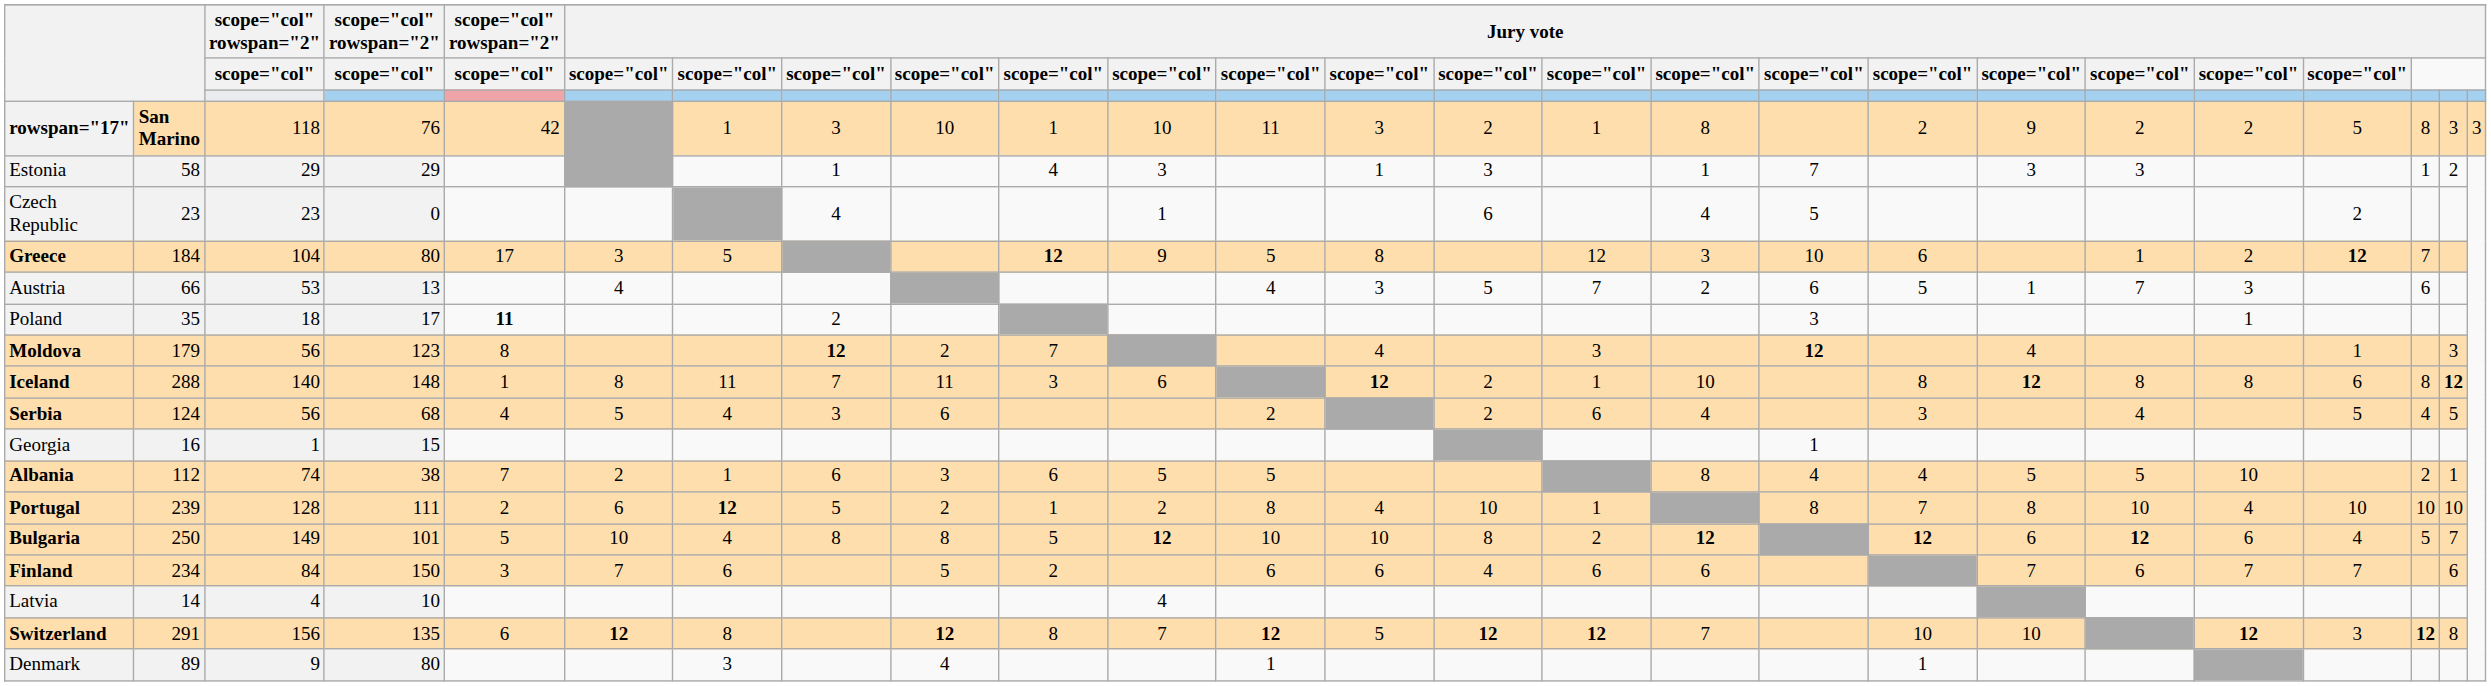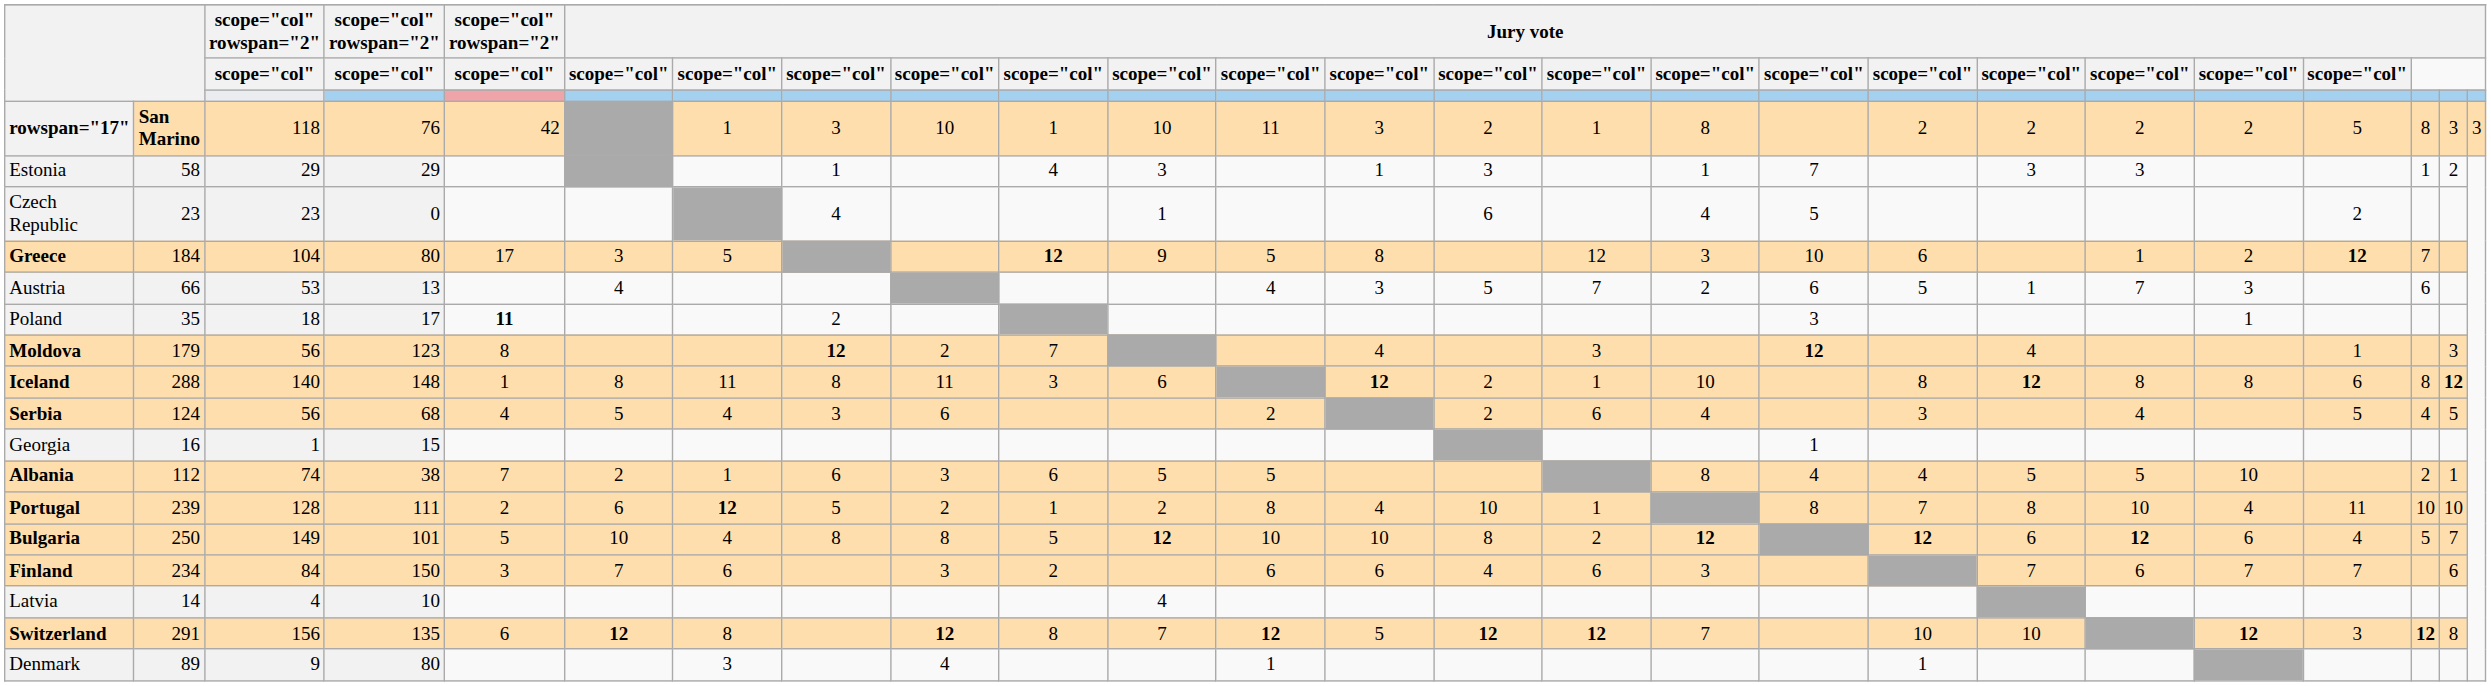(2031, 128) 9 -> (2031, 128) 2
(836, 381) 7 -> (836, 381) 8
(2357, 507) 10 -> (2357, 507) 11
(945, 570) 5 -> (945, 570) 3
(1705, 570) 6 -> (1705, 570) 3
